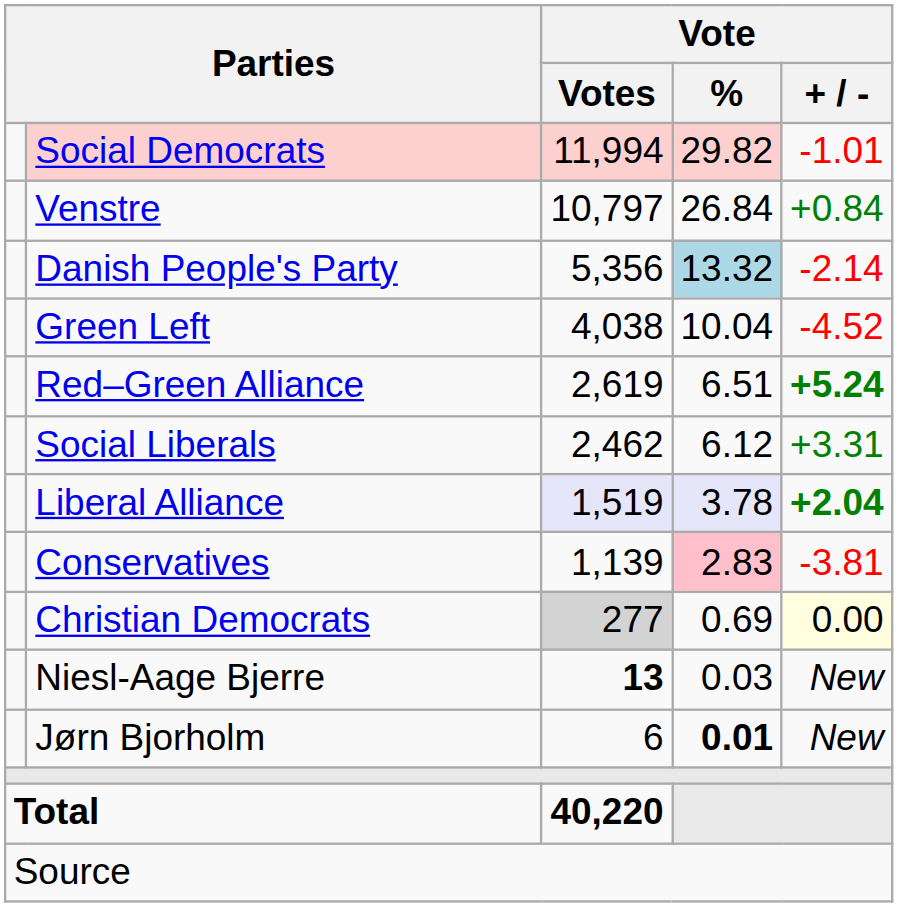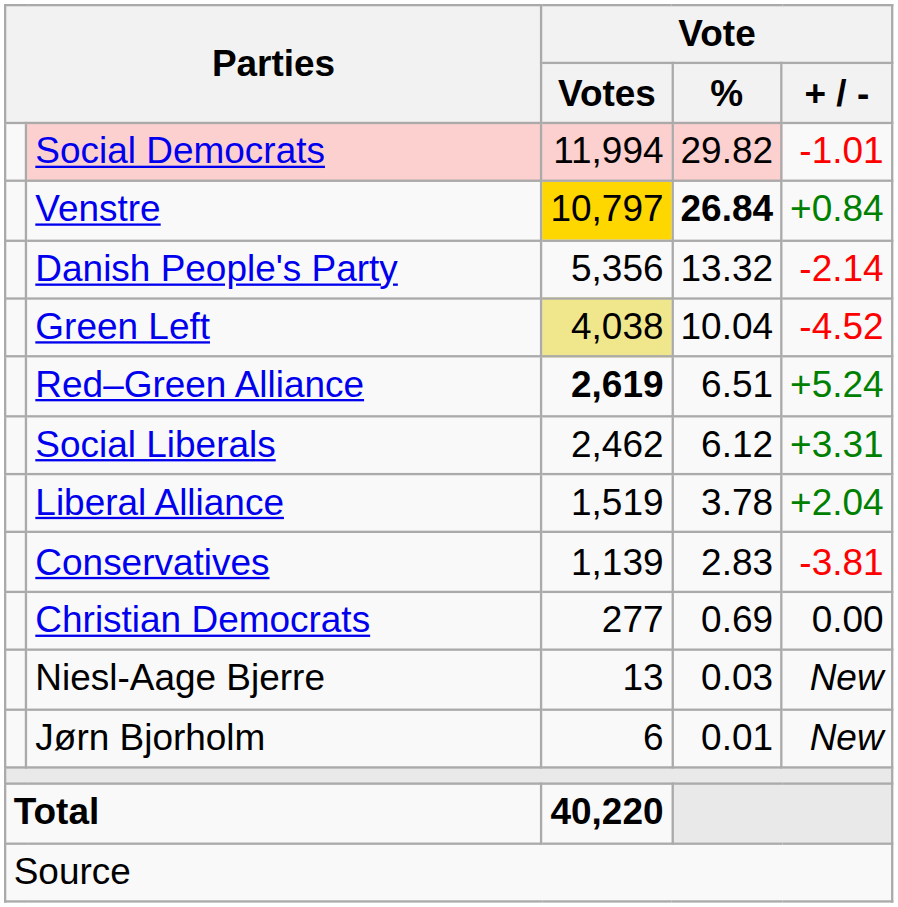(607, 209) no background -> (607, 209) gold background
(727, 209) normal -> (727, 209) bold
(727, 268) lightblue background -> (727, 268) no background
(617, 326) no background -> (617, 326) khaki background
(617, 385) normal -> (617, 385) bold
(837, 385) bold -> (837, 385) normal
(617, 502) lavender background -> (617, 502) no background
(737, 502) lavender background -> (737, 502) no background
(837, 502) bold -> (837, 502) normal
(737, 561) pink background -> (737, 561) no background
(633, 619) lightgrey background -> (633, 619) no background
(848, 619) lightyellow background -> (848, 619) no background
(643, 678) bold -> (643, 678) normal
(737, 737) bold -> (737, 737) normal
